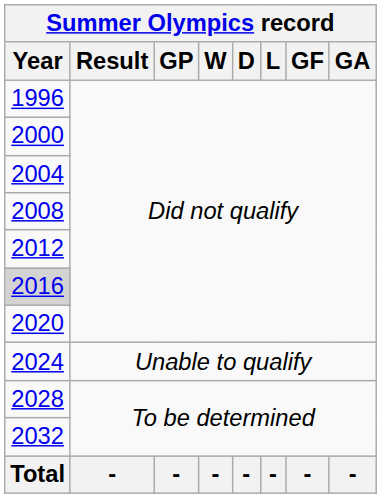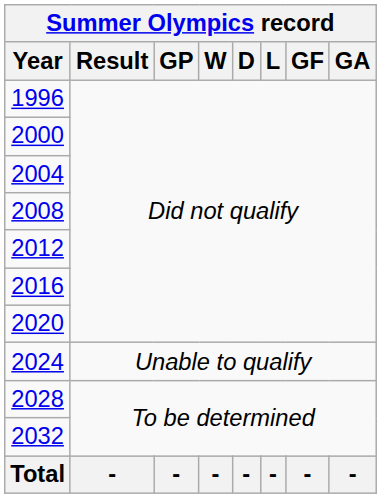(38, 286) lightgrey background -> (38, 286) no background
